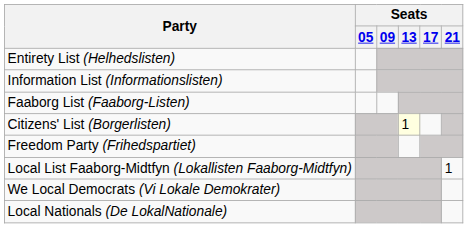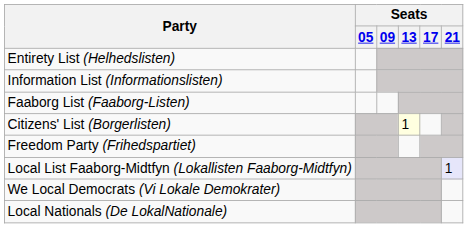(449, 168) no background -> (449, 168) lavender background
